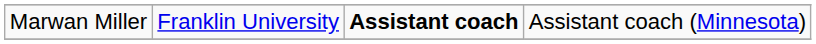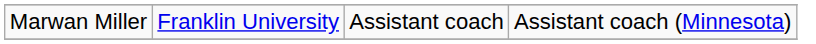(434, 22) bold -> (426, 22) normal
